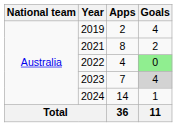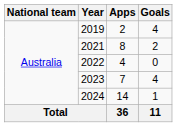(155, 63) lightgreen background -> (155, 63) no background
(155, 79) lightgrey background -> (155, 79) no background
